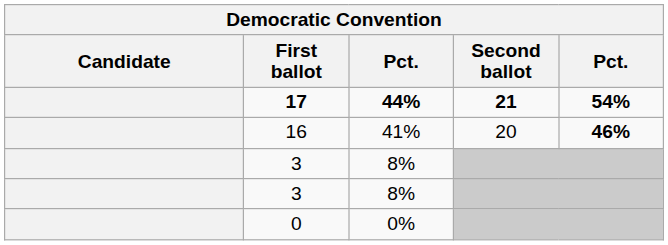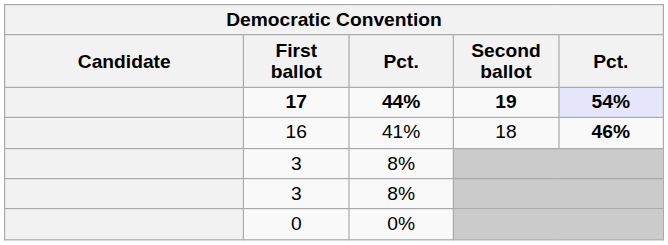(506, 102) 21 -> (506, 102) 19
(611, 102) no background -> (611, 102) lavender background
(506, 132) 20 -> (506, 132) 18
